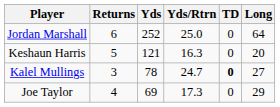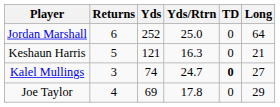(258, 53) 20 -> (258, 53) 21
(151, 72) 78 -> (151, 72) 74
(192, 92) 17.3 -> (192, 92) 17.8
